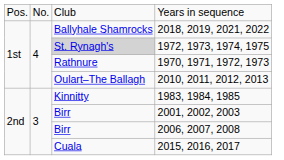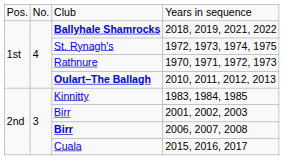(103, 29) normal -> (107, 29) bold
(84, 46) lightgrey background -> (84, 46) no background
(100, 79) normal -> (102, 79) bold
(62, 130) normal -> (63, 130) bold
